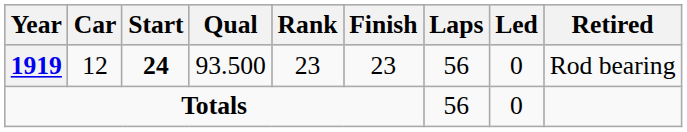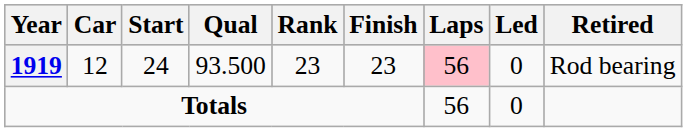(156, 65) bold -> (156, 65) normal
(456, 65) no background -> (456, 65) pink background
